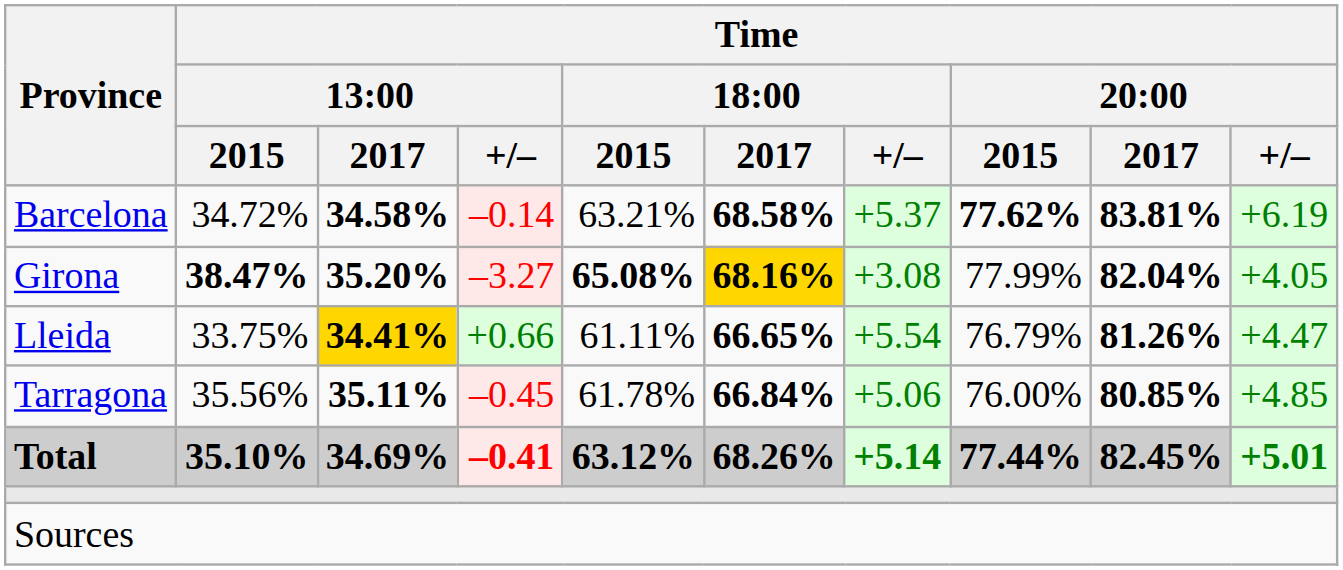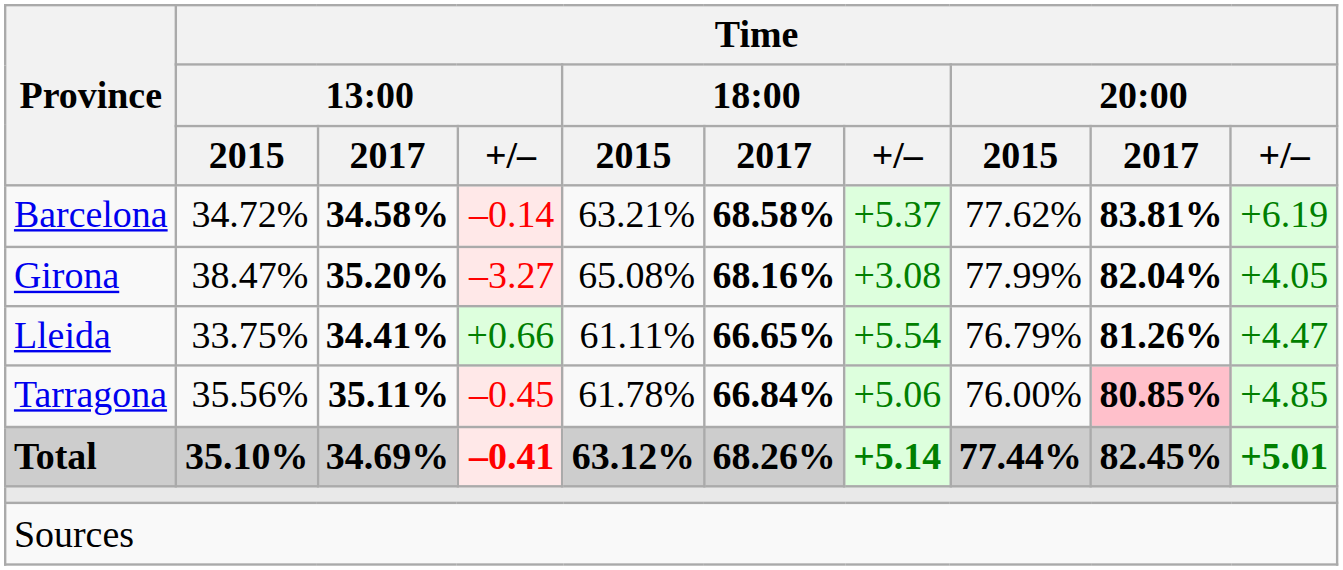(1020, 214) bold -> (1023, 214) normal
(247, 275) bold -> (250, 275) normal
(633, 275) bold -> (637, 275) normal
(774, 275) gold background -> (774, 275) no background
(387, 335) gold background -> (387, 335) no background
(1161, 395) no background -> (1161, 395) pink background
